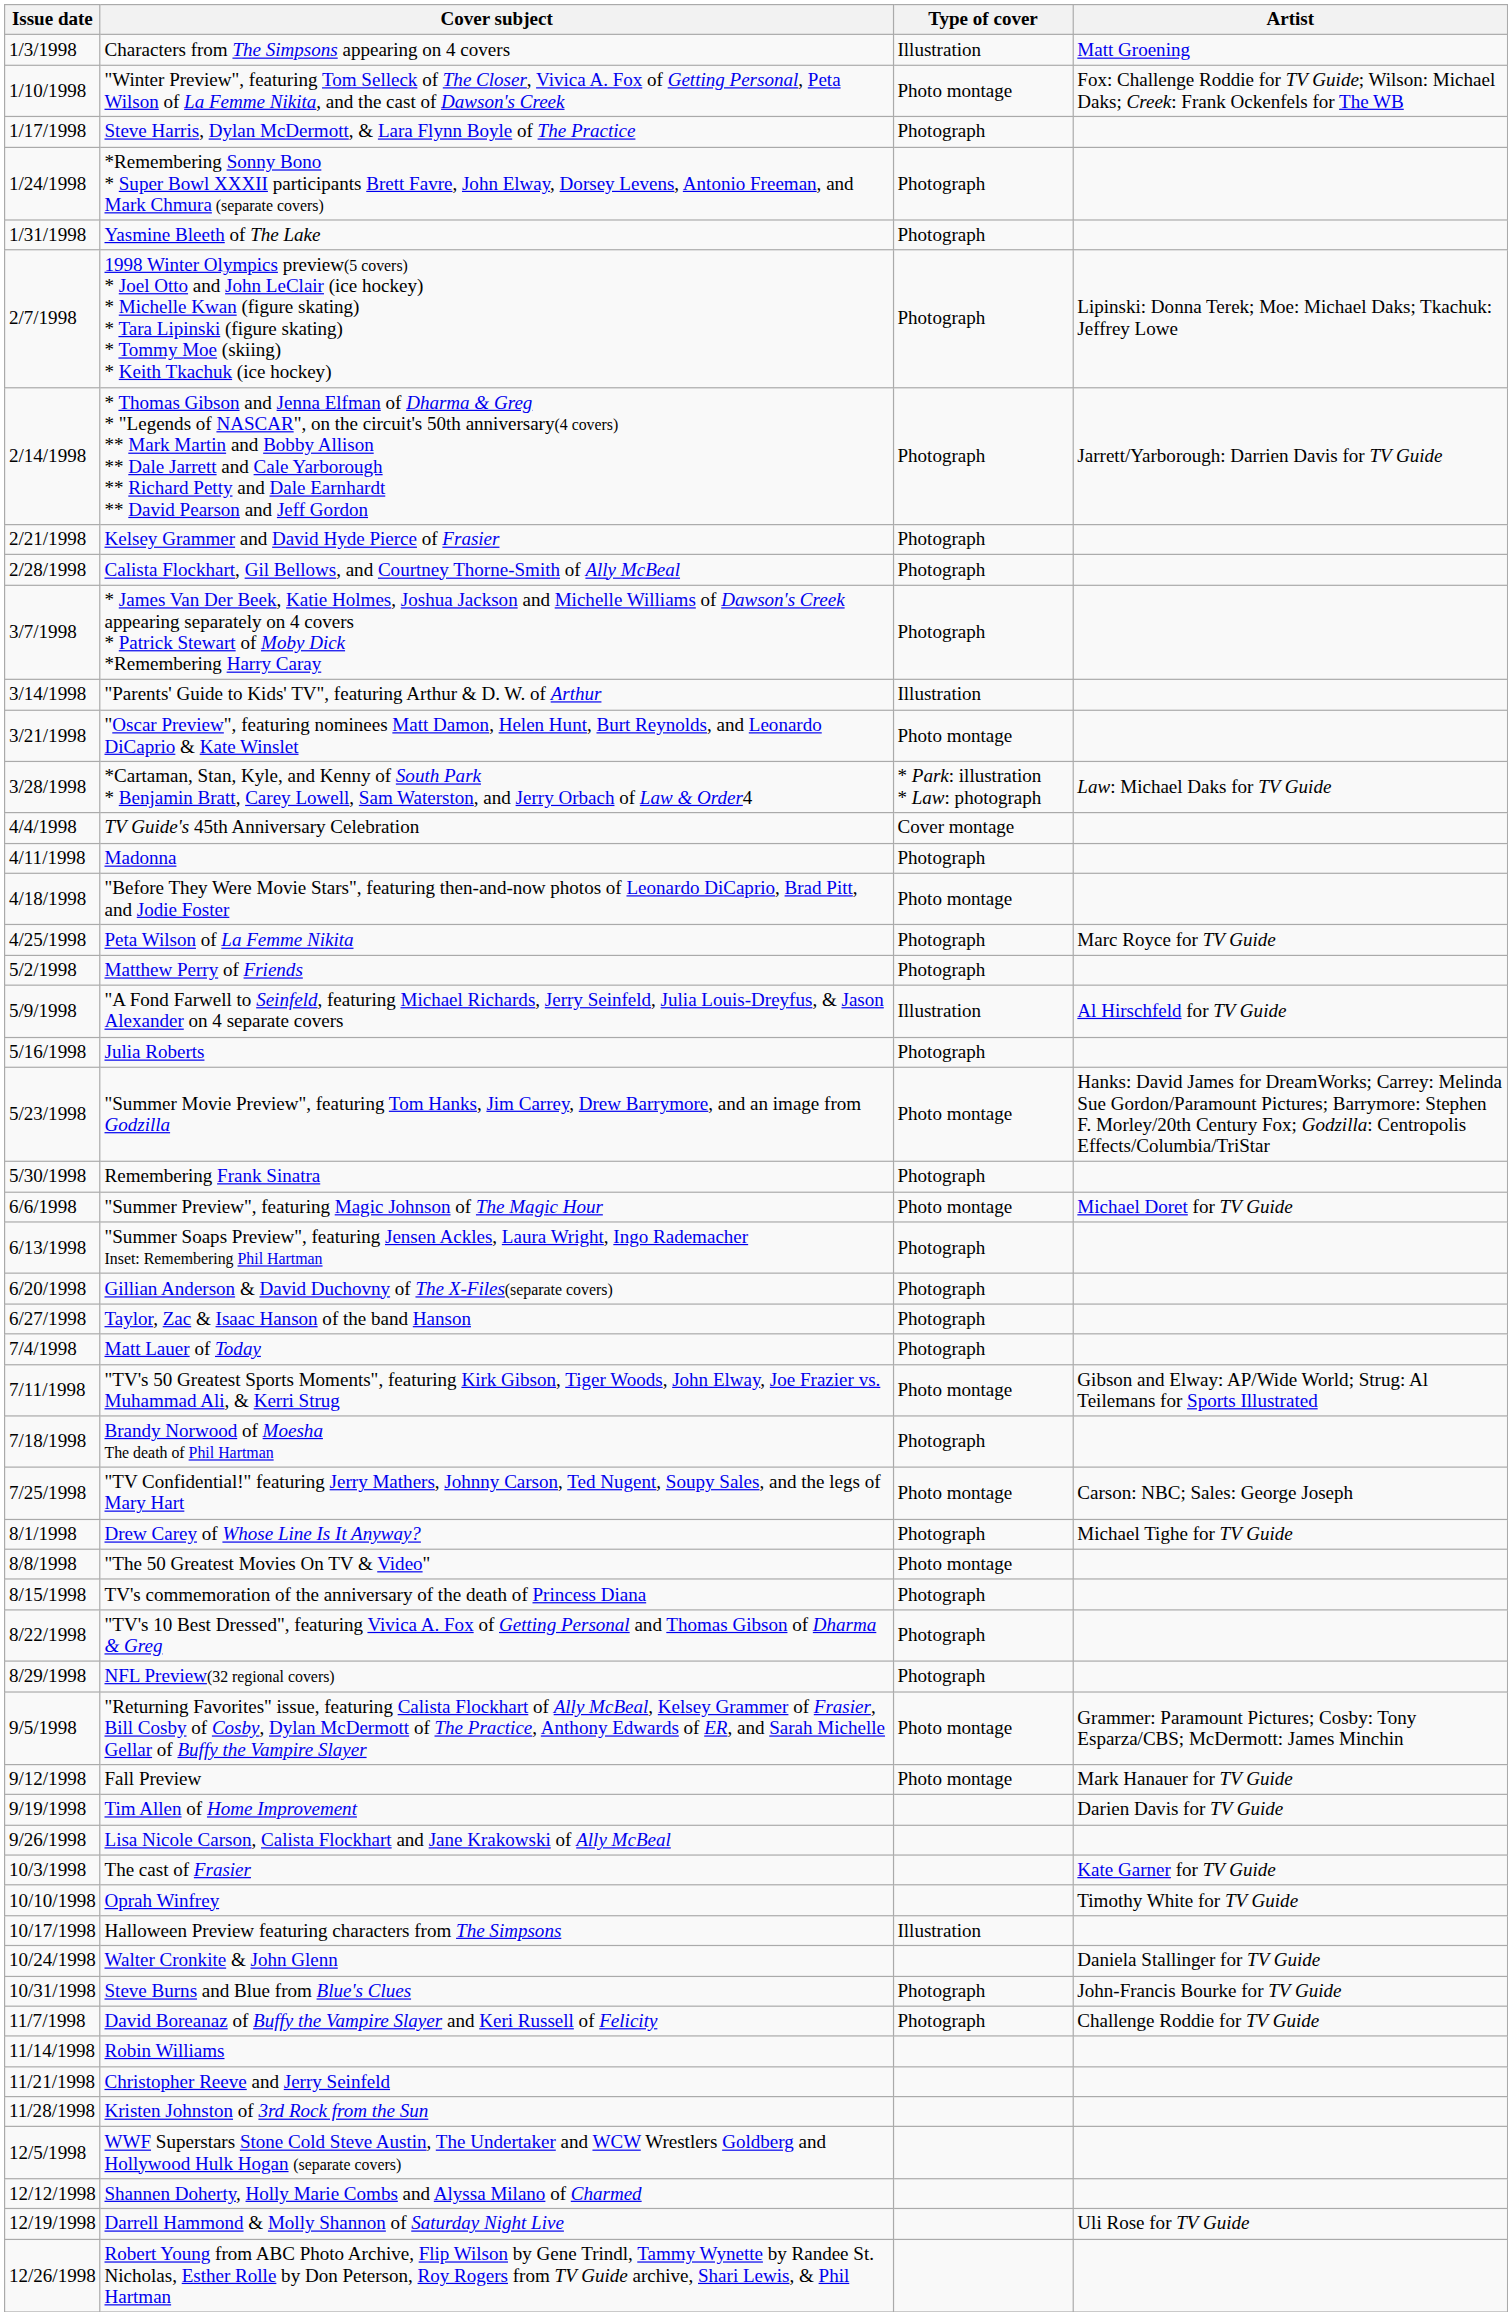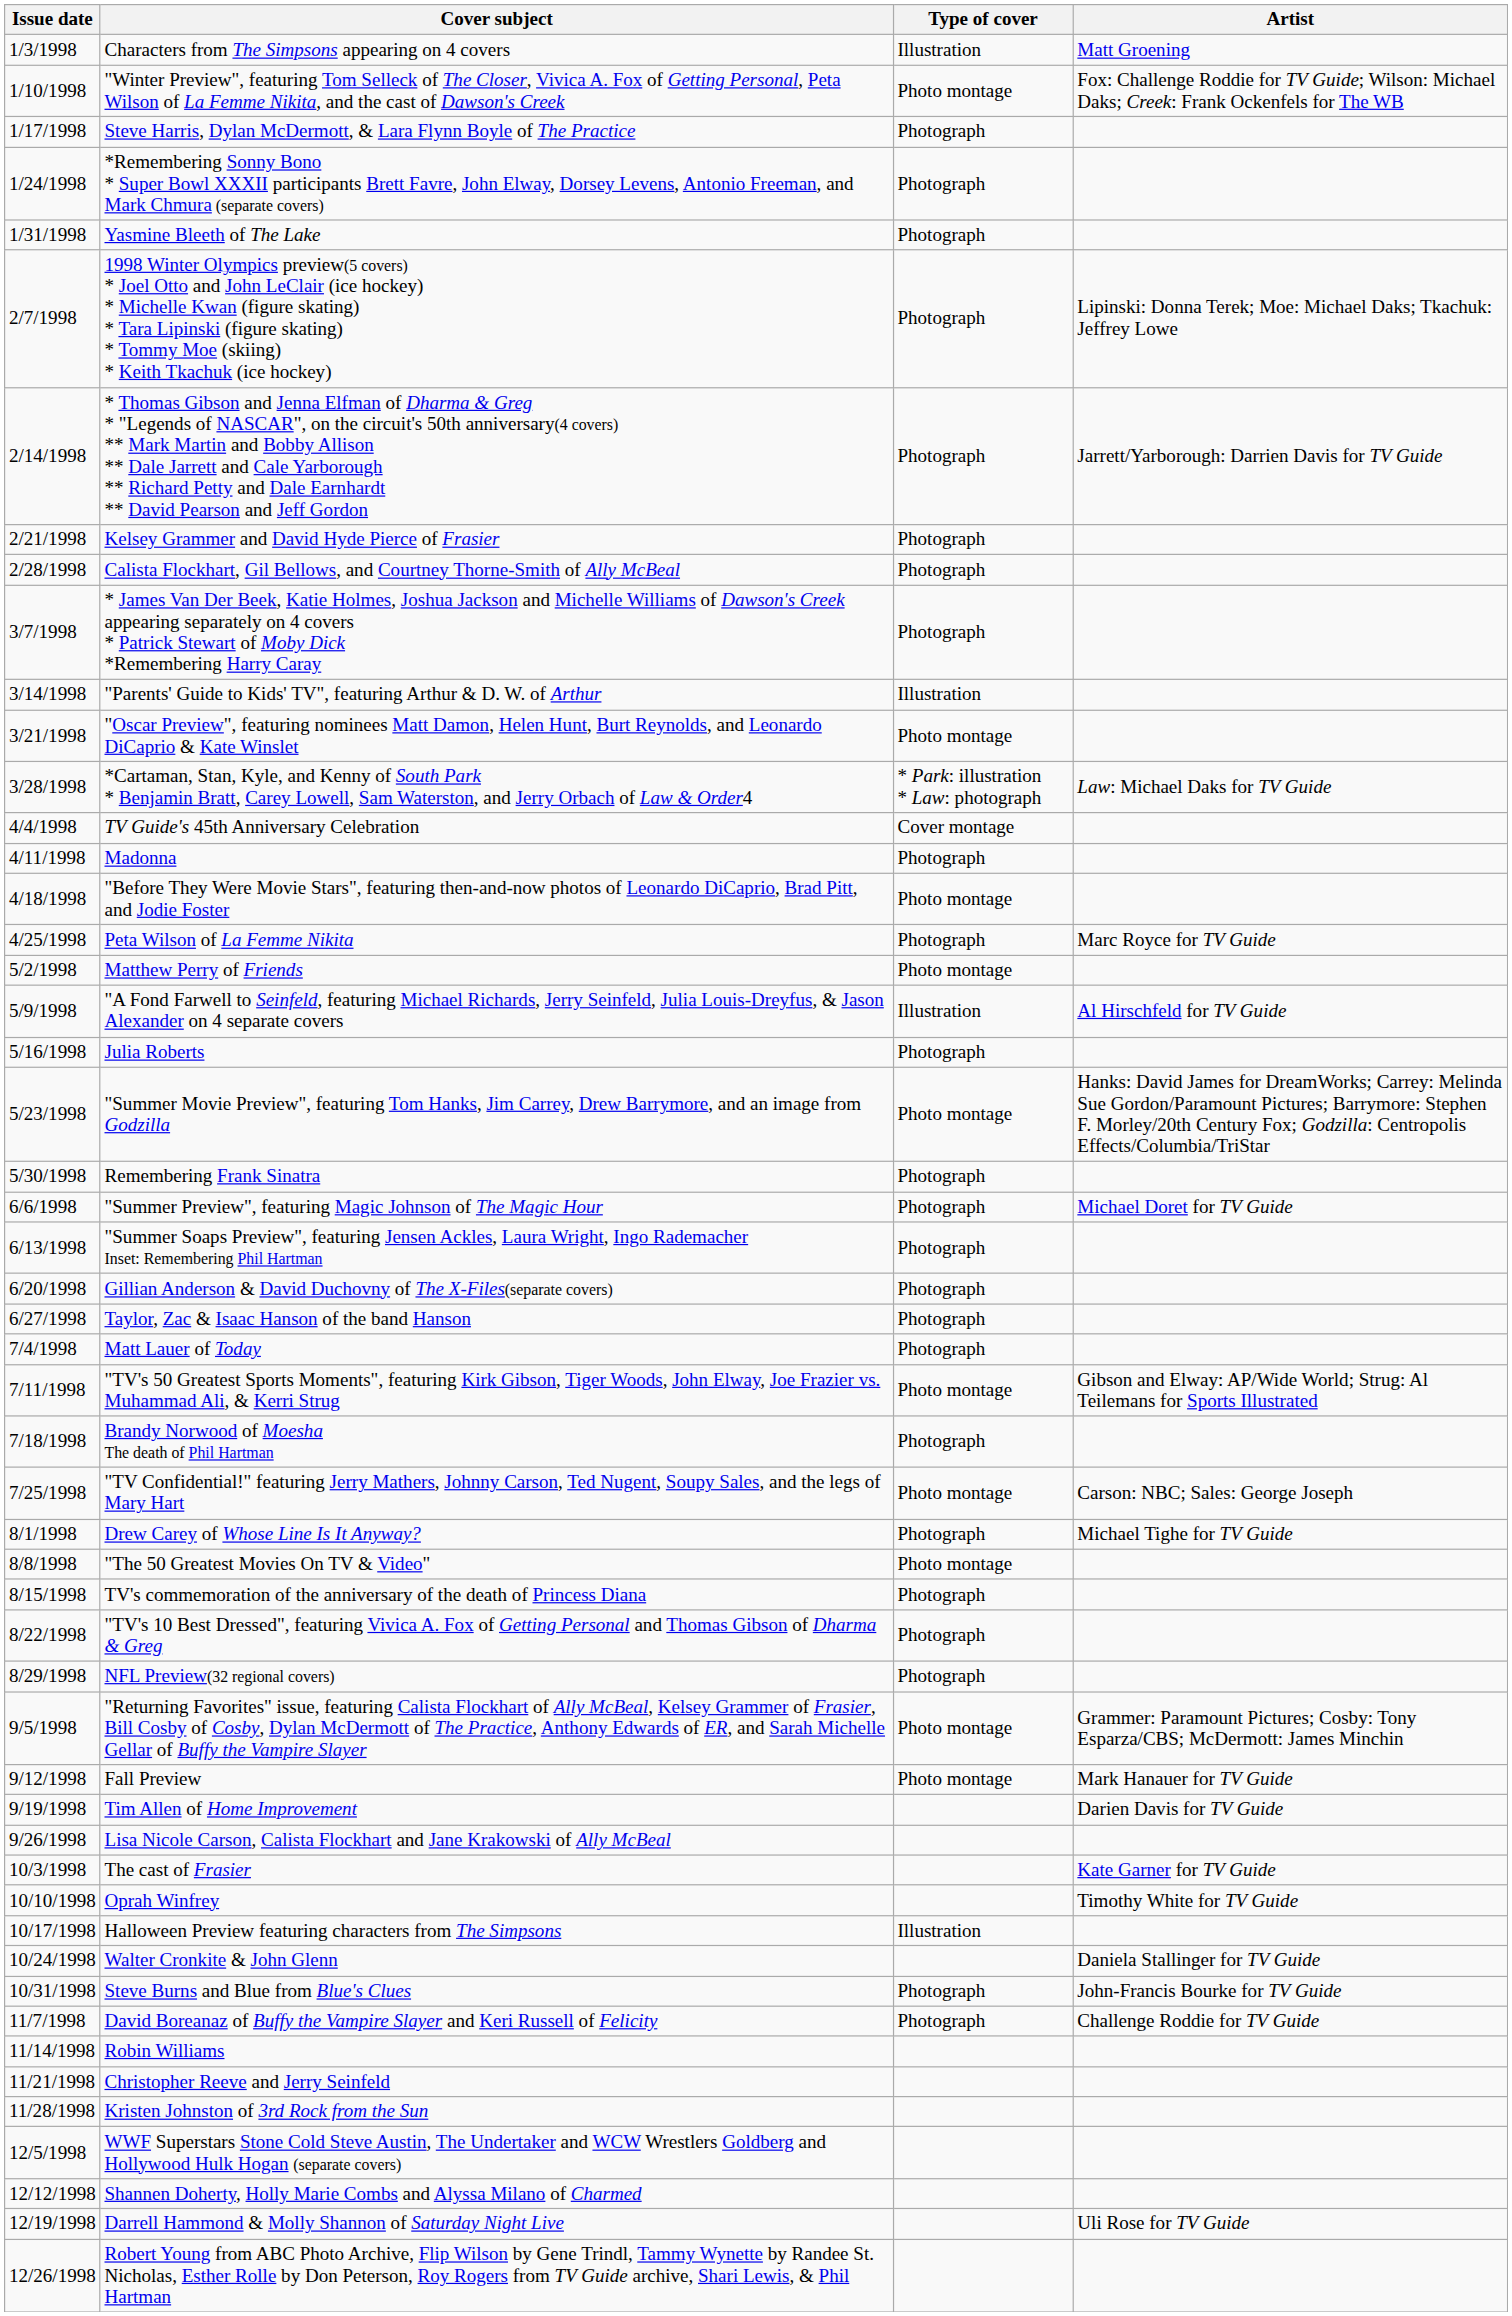(941, 970) Photograph -> (955, 970) Photo montage
(955, 1206) Photo montage -> (941, 1206) Photograph
